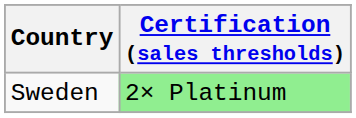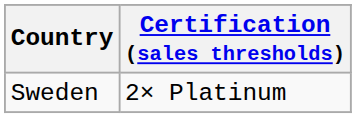(206, 93) lightgreen background -> (206, 93) no background
